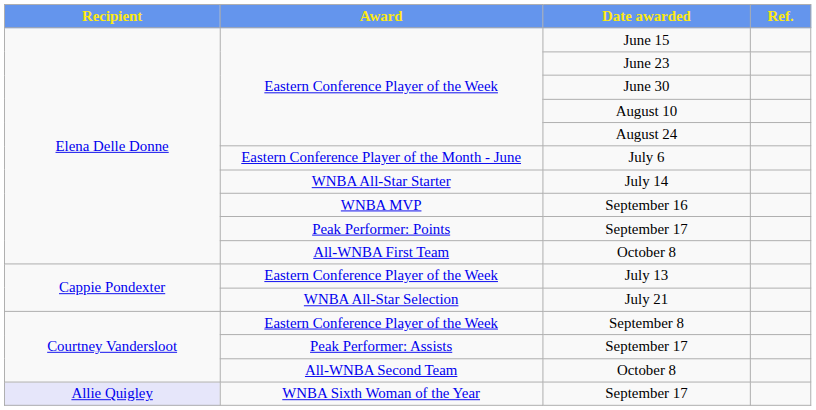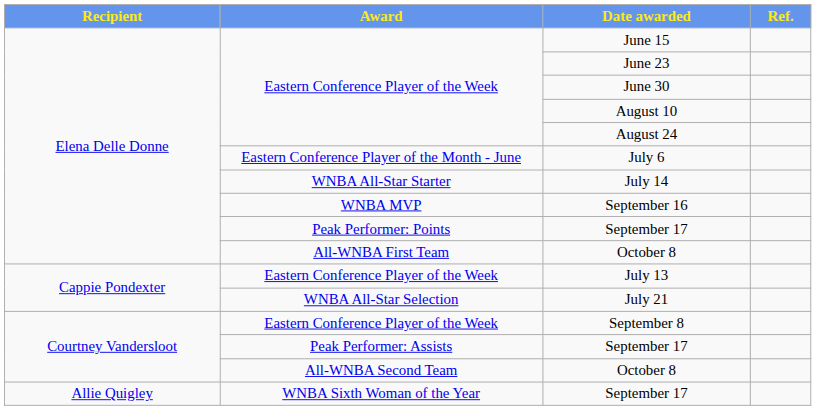(112, 393) lavender background -> (112, 393) no background
